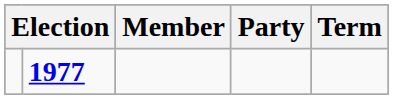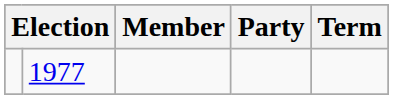(57, 71) bold -> (57, 71) normal
